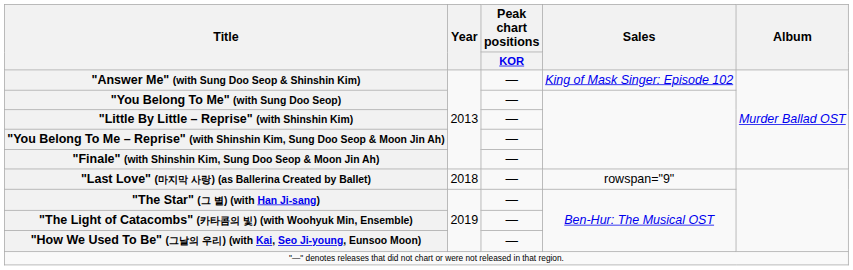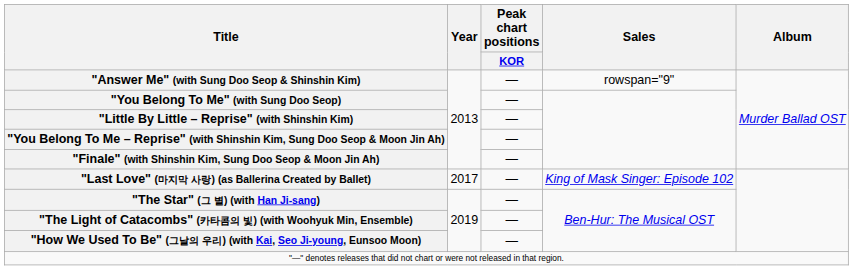(639, 80) King of Mask Singer: Episode 102 -> (639, 80) rowspan="9"
(464, 179) 2018 -> (464, 179) 2017
(639, 179) rowspan="9" -> (639, 179) King of Mask Singer: Episode 102
